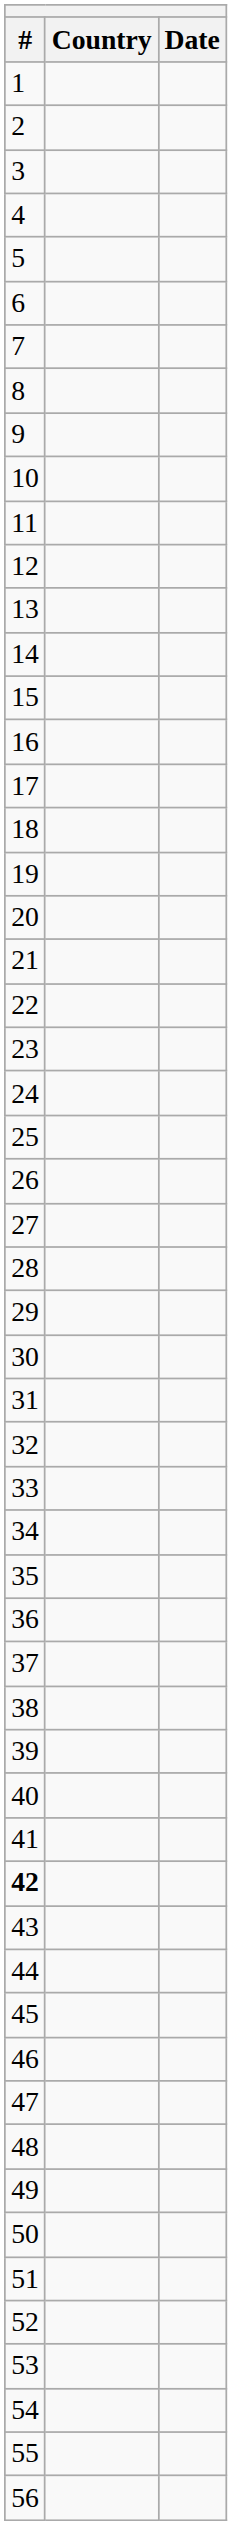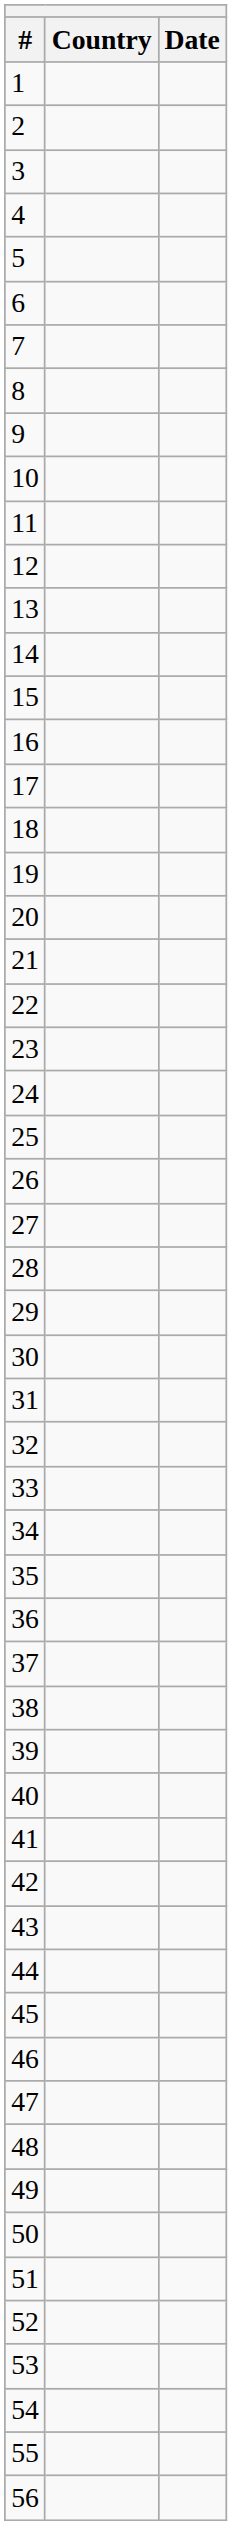(25, 1882) bold -> (25, 1882) normal
